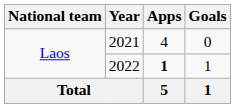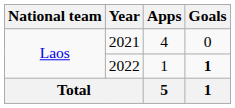(164, 66) bold -> (164, 66) normal
(208, 66) normal -> (208, 66) bold
